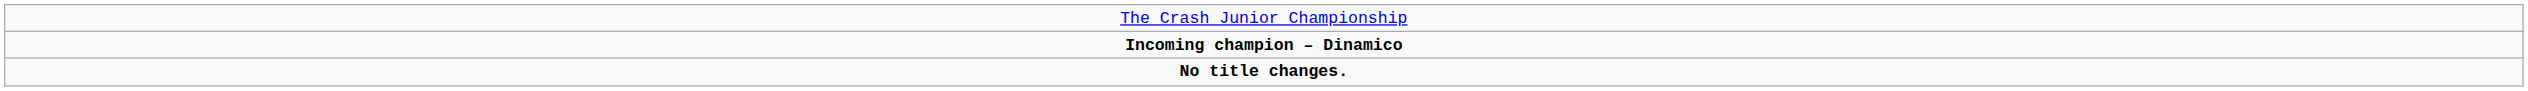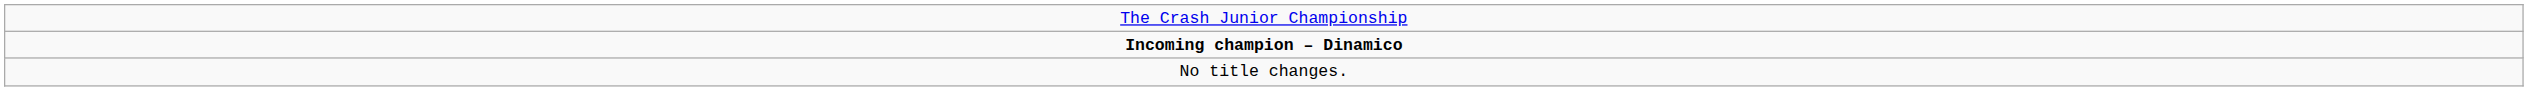(1264, 72) bold -> (1264, 72) normal
